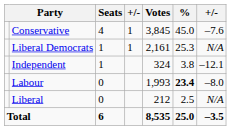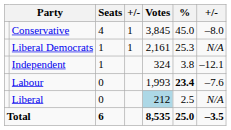(214, 30) –7.6 -> (214, 30) –8.0
(214, 82) –8.0 -> (214, 82) –7.6
(162, 99) no background -> (162, 99) lightblue background
